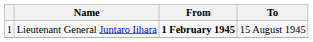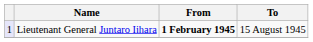(9, 29) no background -> (9, 29) lavender background
